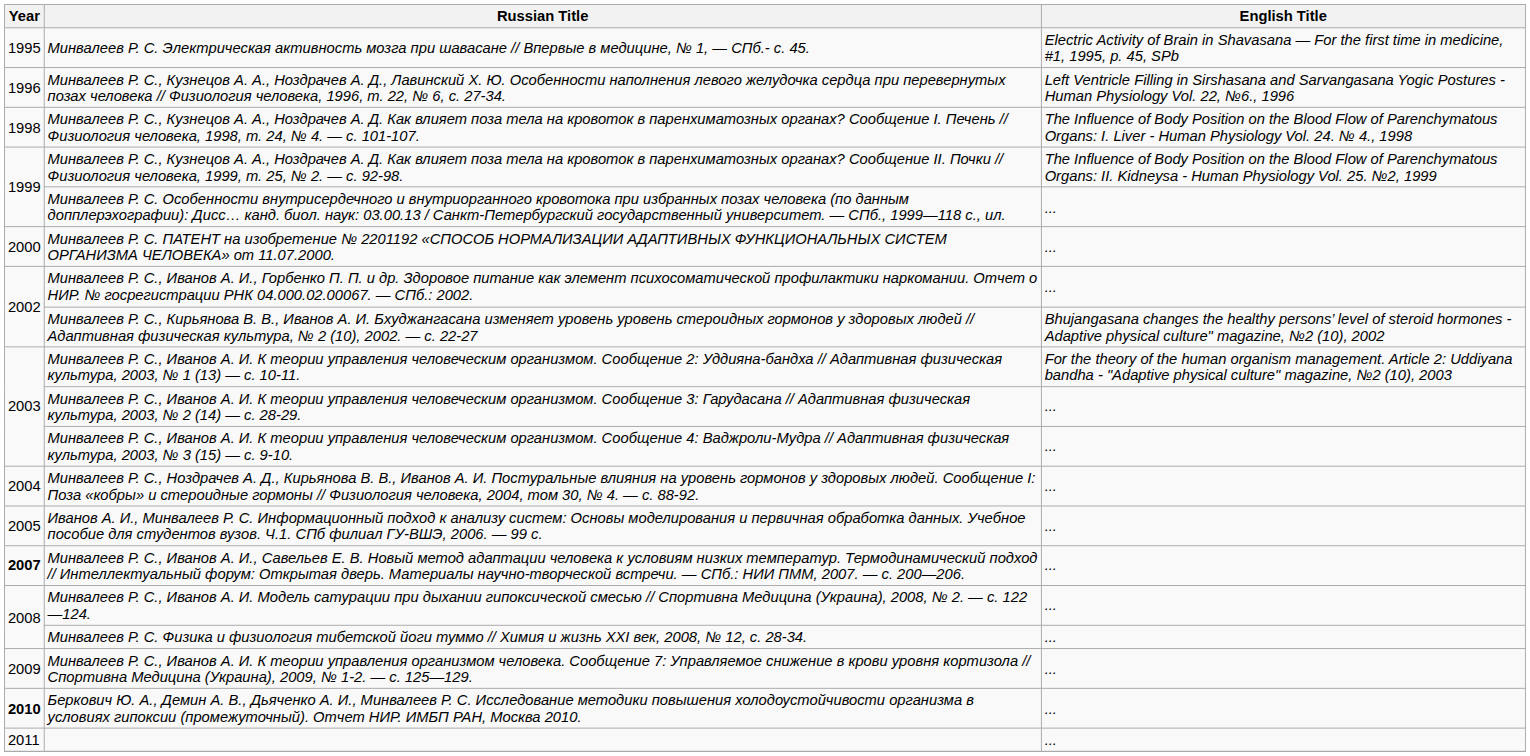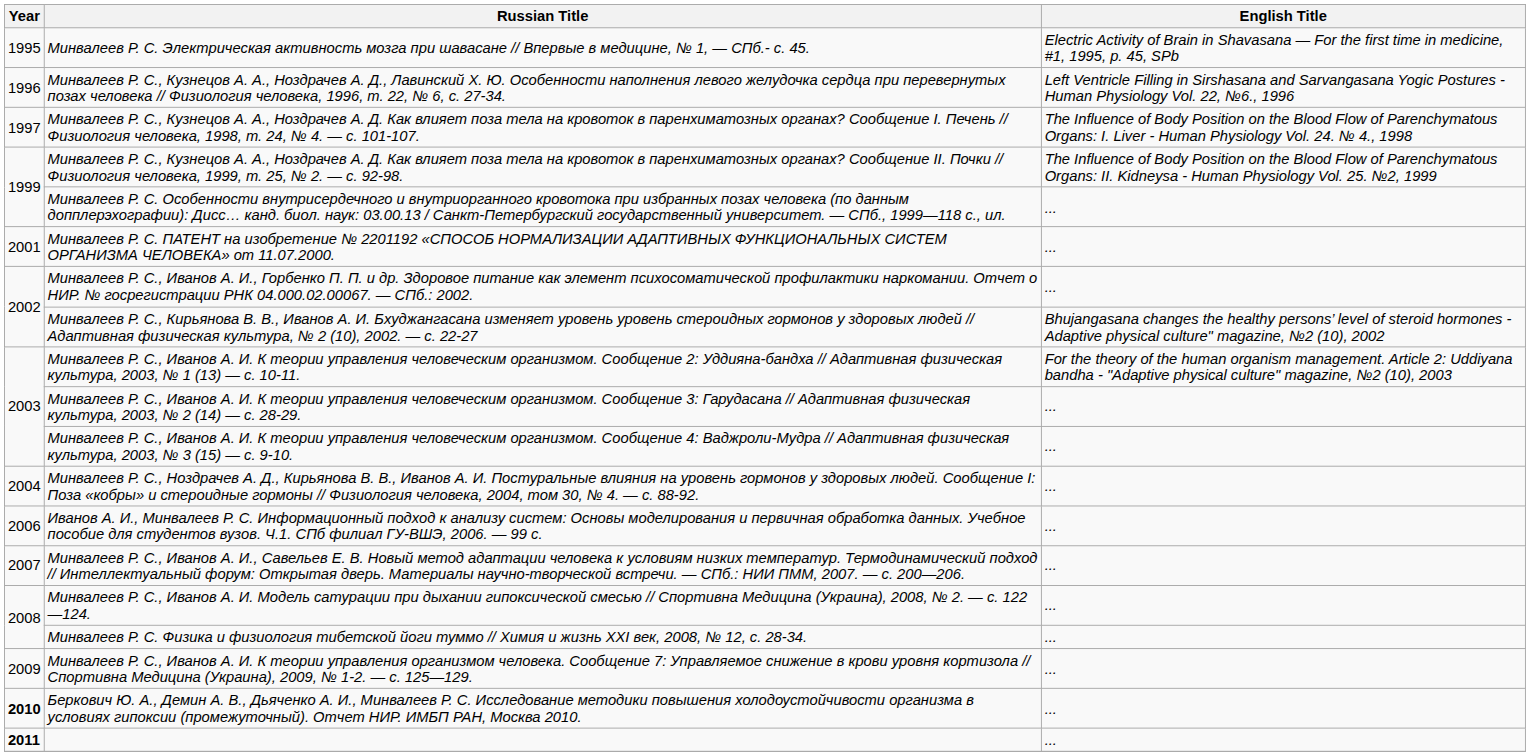(24, 128) 1998 -> (24, 128) 1997
(24, 247) 2000 -> (24, 247) 2001
(24, 526) 2005 -> (24, 526) 2006
(24, 566) bold -> (24, 566) normal
(24, 740) normal -> (24, 740) bold
